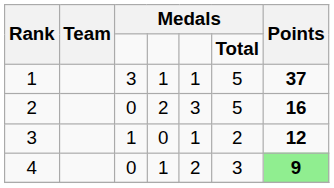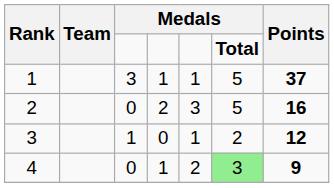(237, 167) no background -> (237, 167) lightgreen background
(296, 167) lightgreen background -> (296, 167) no background
